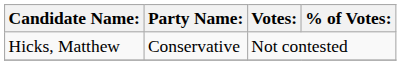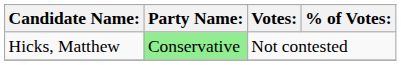(194, 45) no background -> (194, 45) lightgreen background
